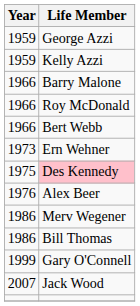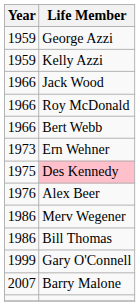(82, 82) Barry Malone -> (73, 82) Jack Wood
(73, 283) Jack Wood -> (82, 283) Barry Malone
